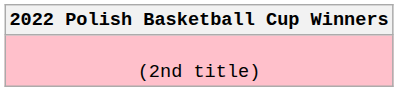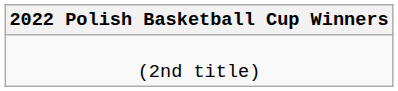(199, 72) pink background -> (199, 72) no background
